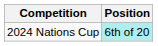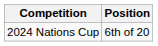(127, 31) paleturquoise background -> (127, 31) no background
